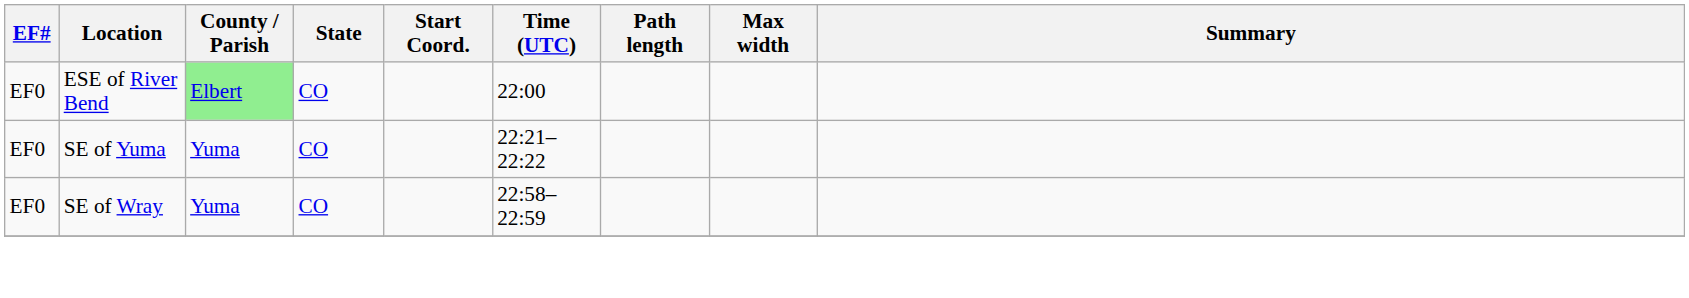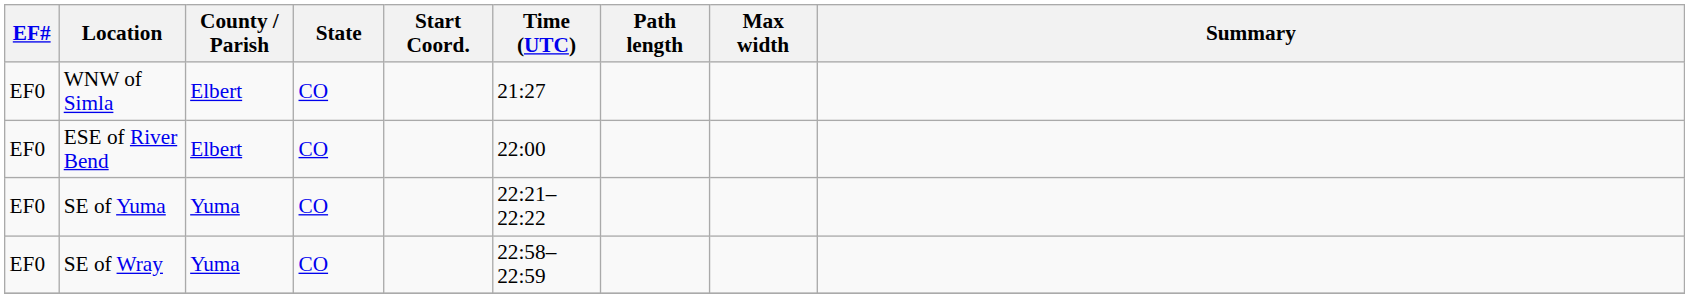+ row: (103, 91)
(216, 91) lightgreen background -> (216, 148) no background
